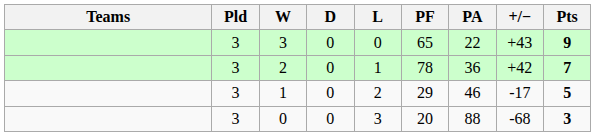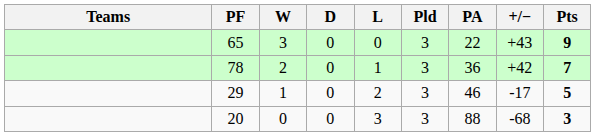columns swapped: (236, 17) <-> (425, 17)
